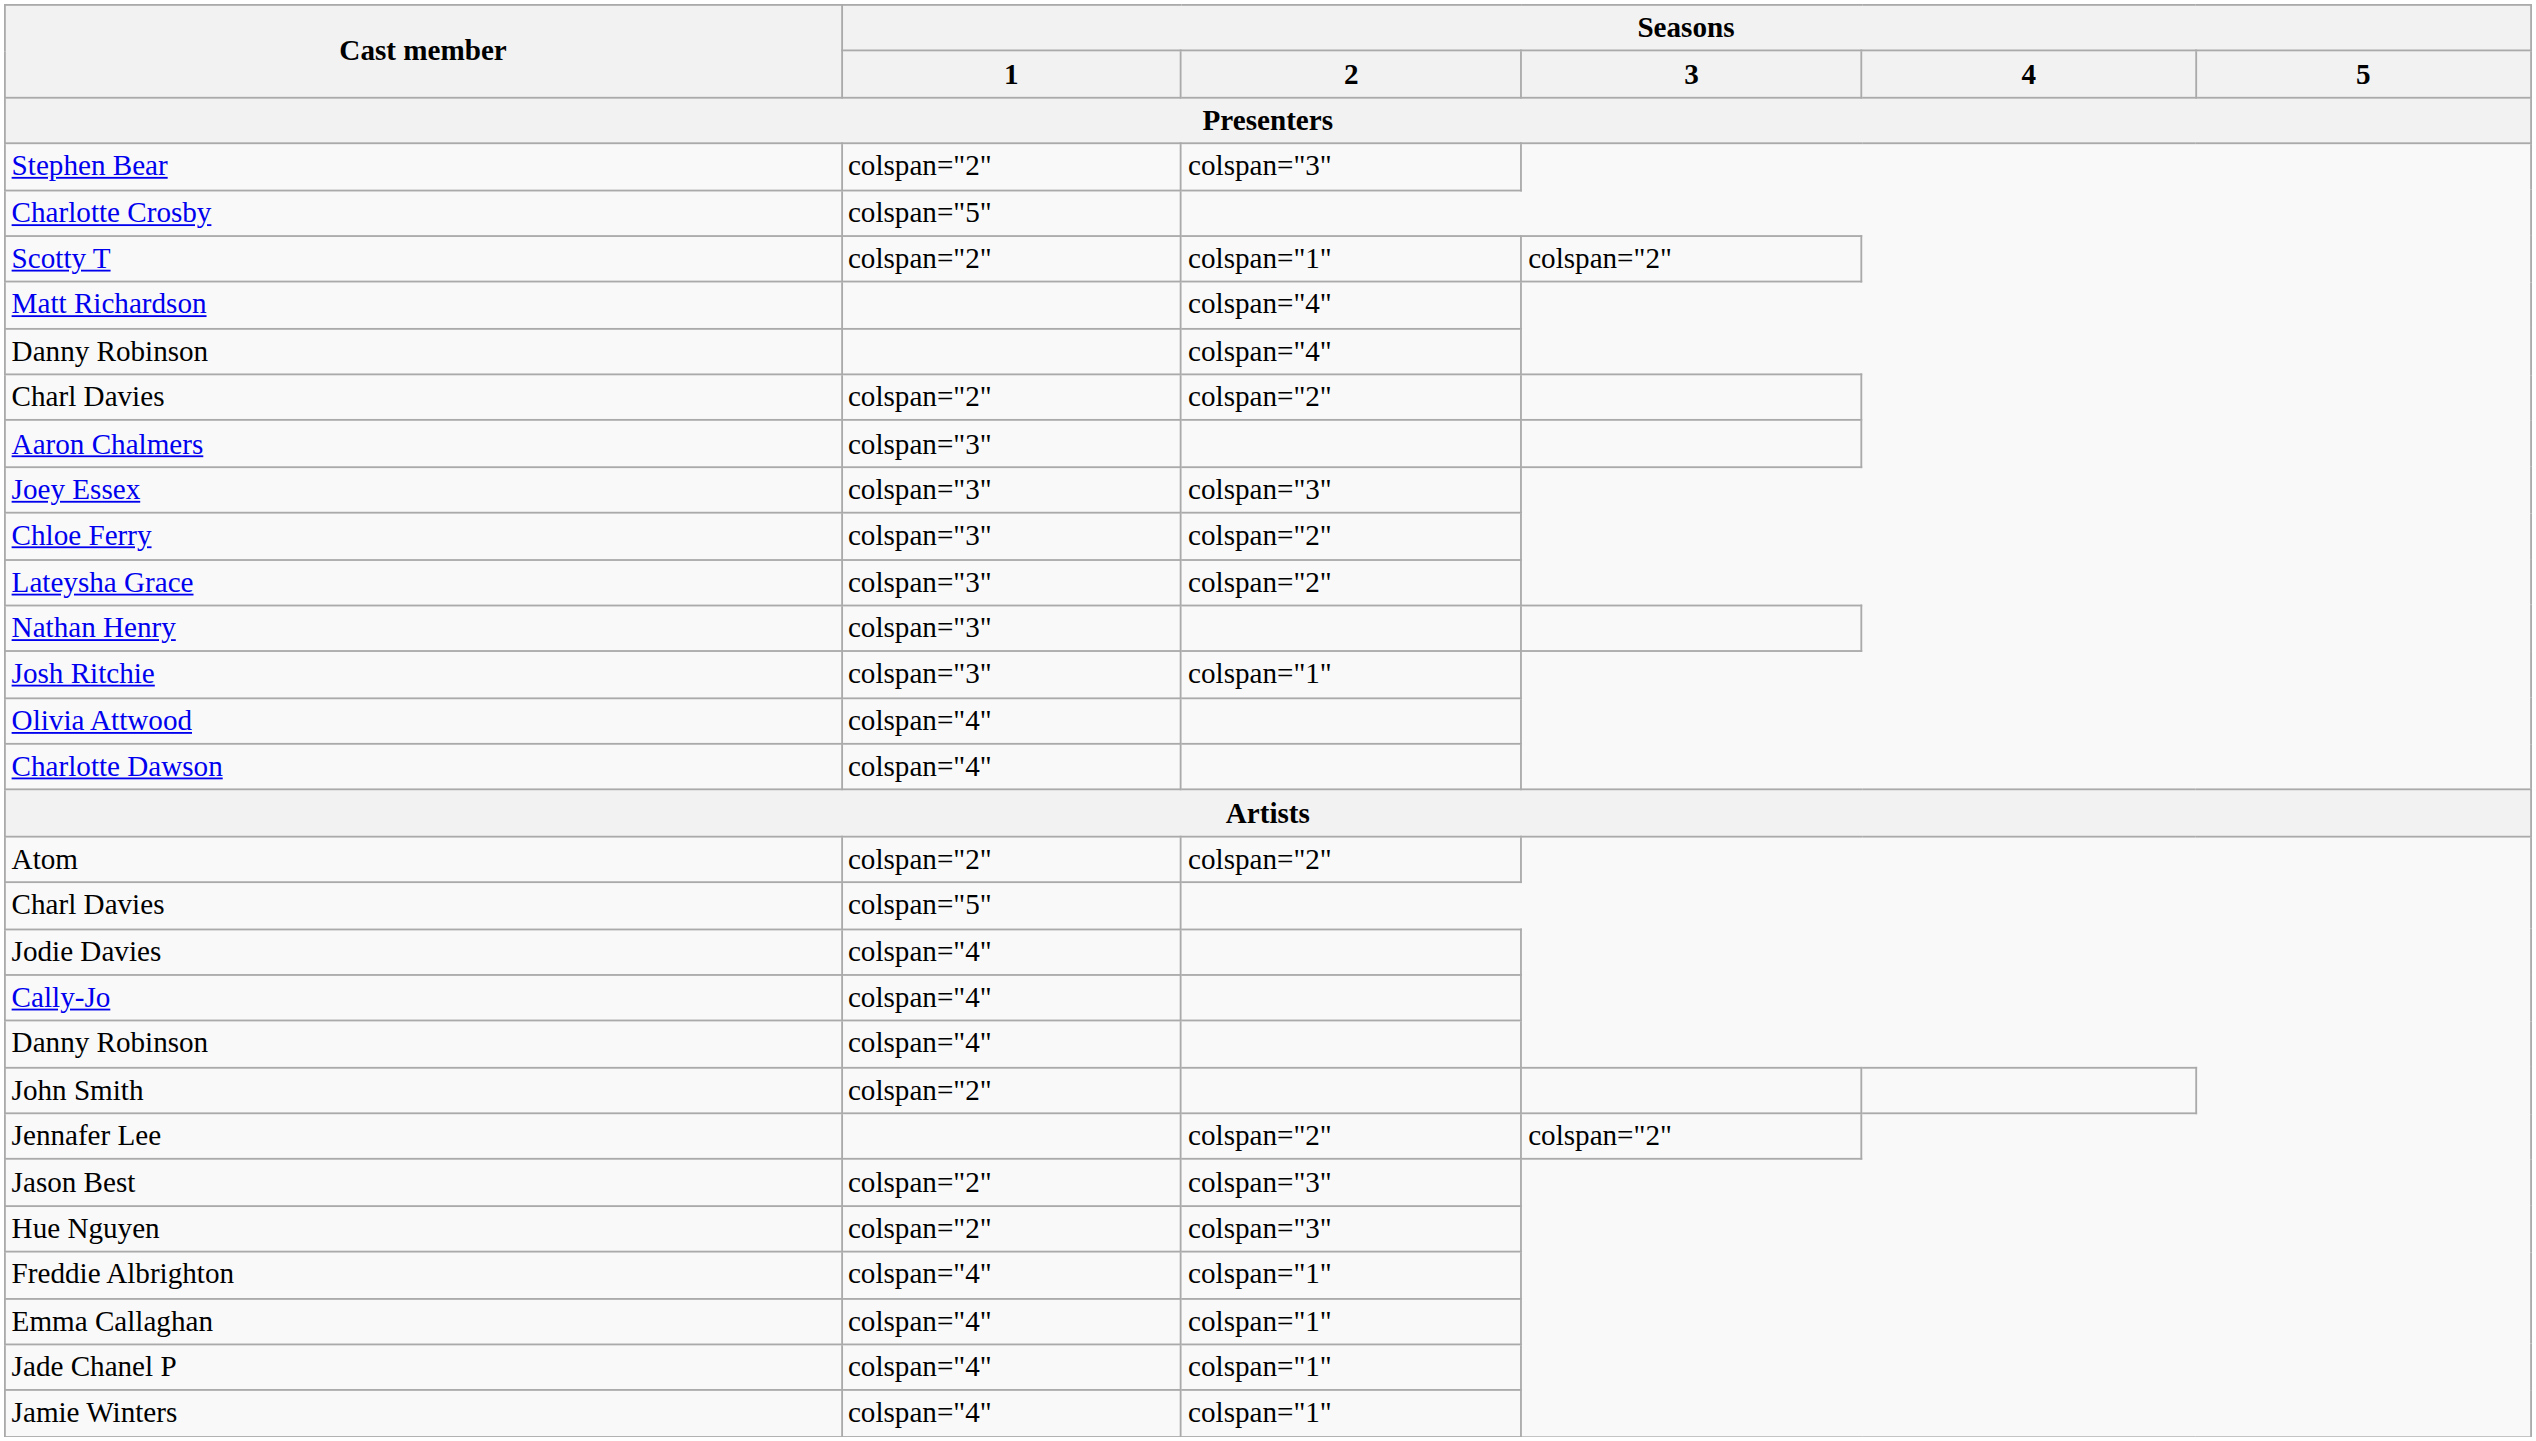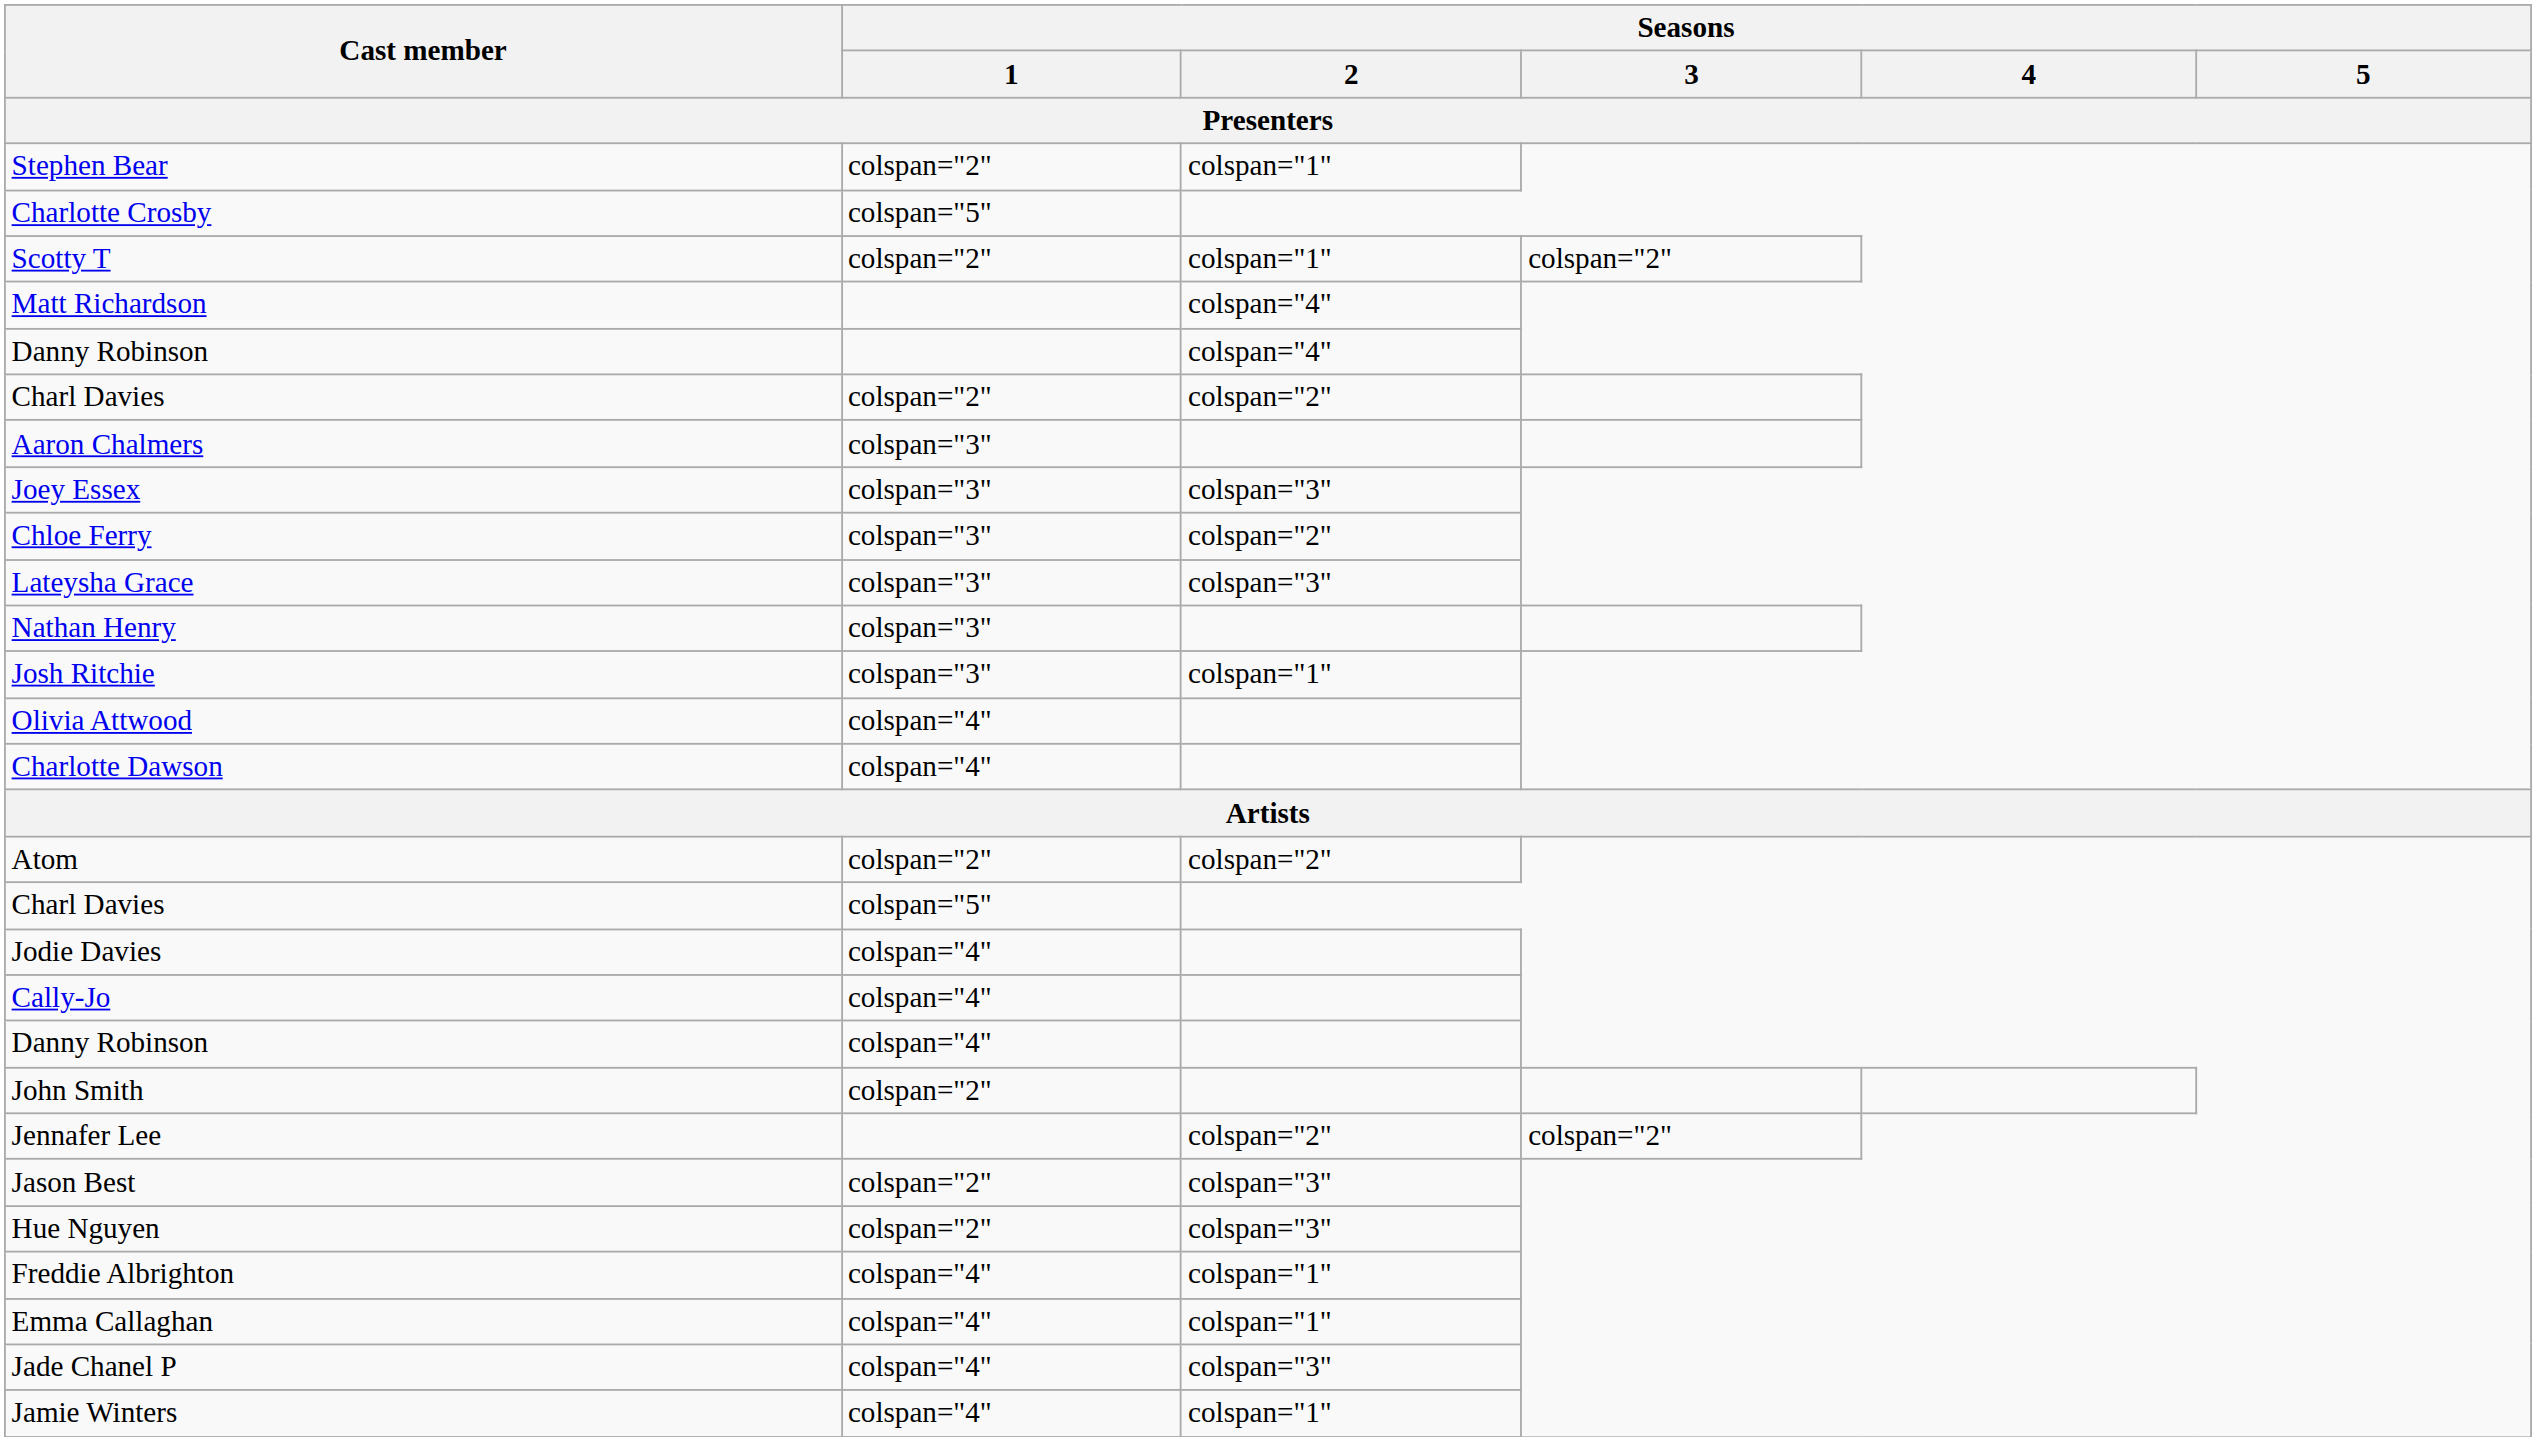(1260, 166) colspan="3" -> (1260, 166) colspan="1"
(1260, 581) colspan="2" -> (1260, 581) colspan="3"
(1260, 1366) colspan="1" -> (1260, 1366) colspan="3"
